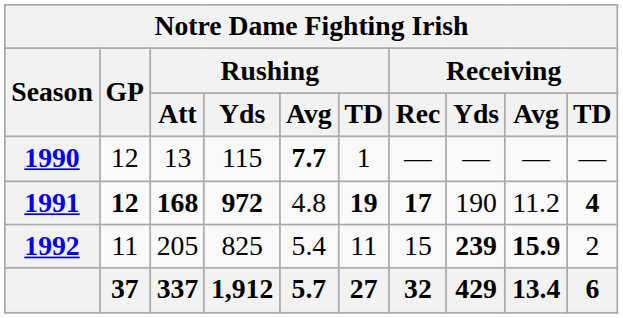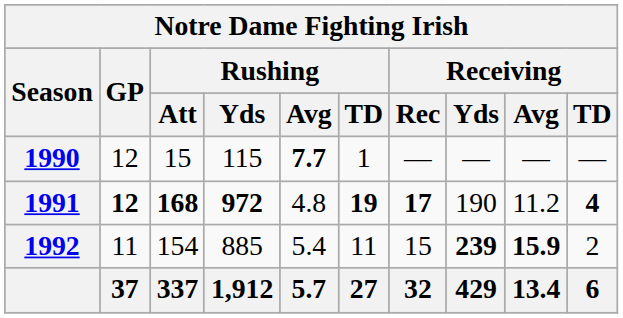(177, 158) 13 -> (177, 158) 15
(177, 245) 205 -> (177, 245) 154
(242, 245) 825 -> (242, 245) 885
